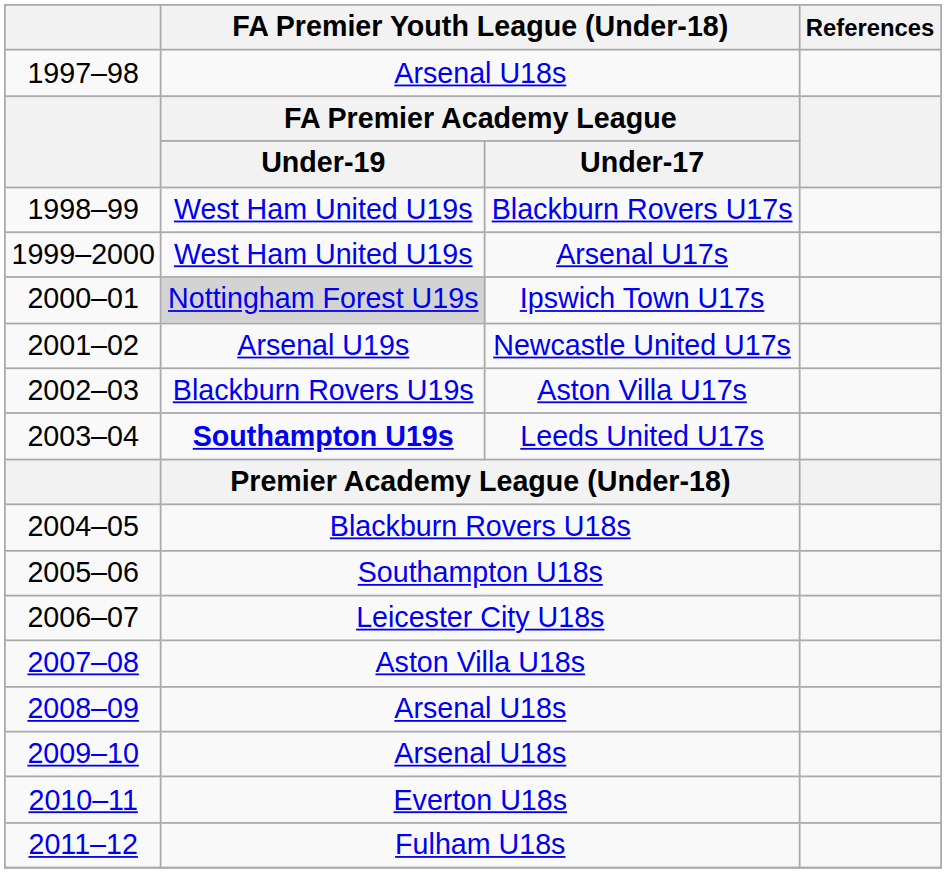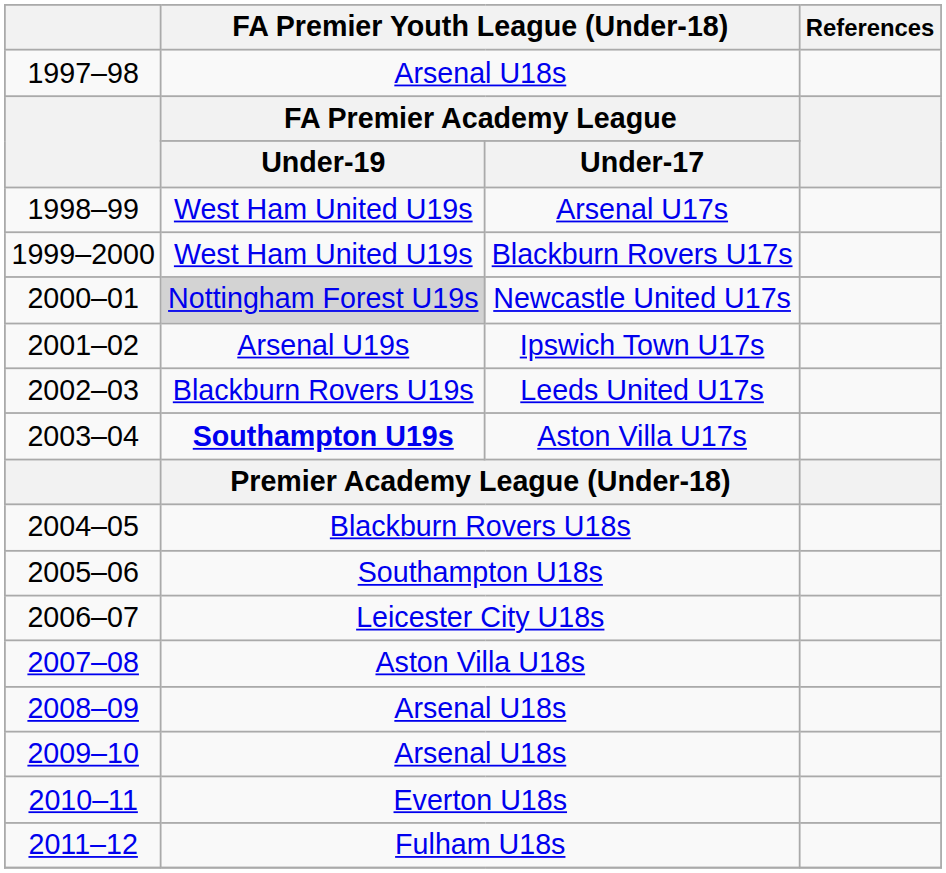(642, 208) Blackburn Rovers U17s -> (642, 208) Arsenal U17s
(642, 254) Arsenal U17s -> (642, 254) Blackburn Rovers U17s
(642, 299) Ipswich Town U17s -> (642, 299) Newcastle United U17s
(642, 345) Newcastle United U17s -> (642, 345) Ipswich Town U17s
(642, 390) Aston Villa U17s -> (642, 390) Leeds United U17s
(642, 436) Leeds United U17s -> (642, 436) Aston Villa U17s
